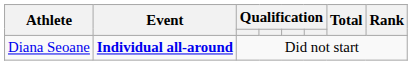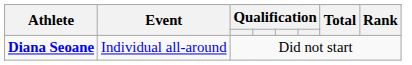(49, 48) normal -> (51, 48) bold
(165, 48) bold -> (164, 48) normal
